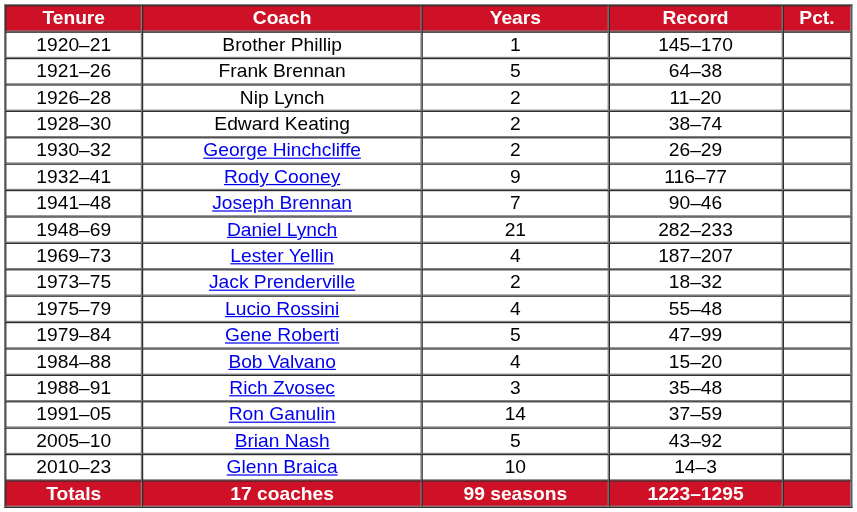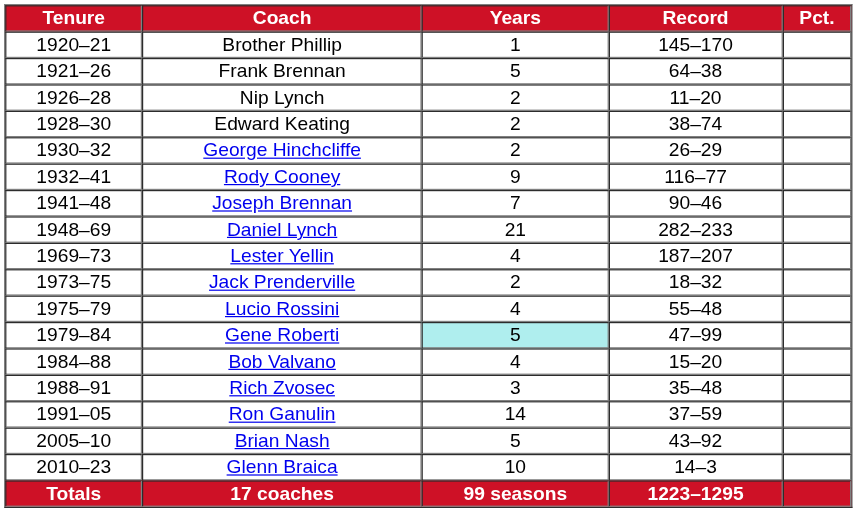(515, 335) no background -> (515, 335) paleturquoise background
